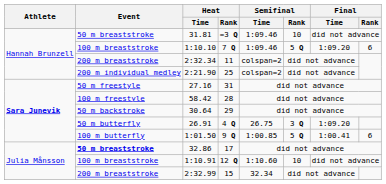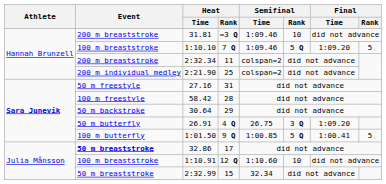(116, 35) 50 m breaststroke -> (118, 35) 200 m breaststroke
(370, 47) 6 -> (370, 47) 5
(370, 135) 6 -> (370, 135) 5
(118, 173) 200 m breaststroke -> (116, 173) 50 m breaststroke
